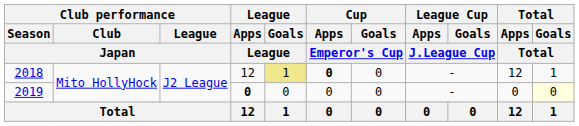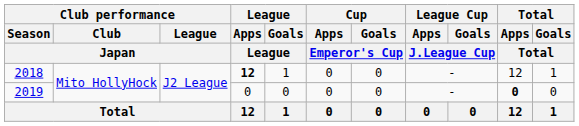(248, 73) normal -> (248, 73) bold
(286, 73) khaki background -> (286, 73) no background
(329, 73) bold -> (329, 73) normal
(248, 92) bold -> (248, 92) normal
(515, 92) normal -> (515, 92) bold
(553, 92) lightyellow background -> (553, 92) no background
